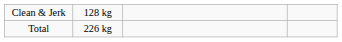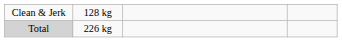(39, 28) no background -> (39, 28) lightgrey background
